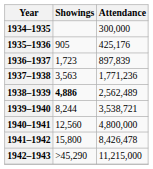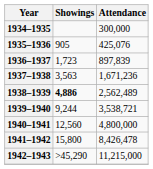(114, 44) 425,176 -> (114, 44) 425,076
(118, 76) 1,771,236 -> (118, 76) 1,671,236
(66, 108) 8,244 -> (66, 108) 9,244
